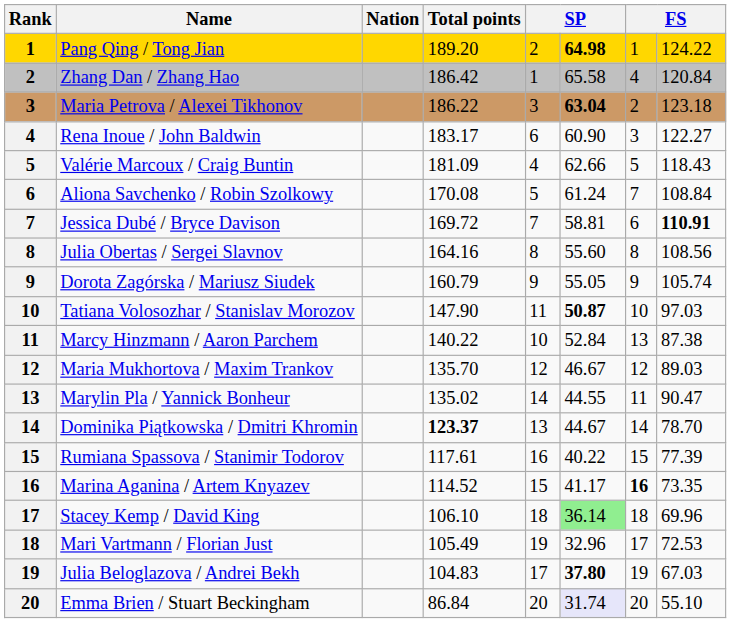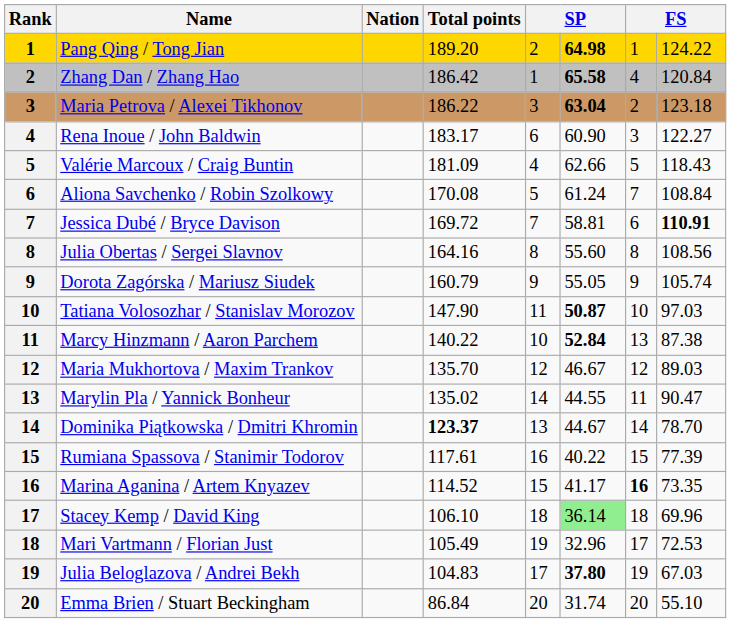(585, 77) normal -> (585, 77) bold
(585, 340) normal -> (585, 340) bold
(585, 602) lavender background -> (585, 602) no background
